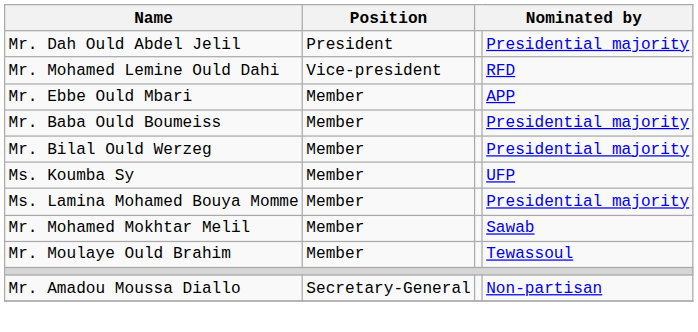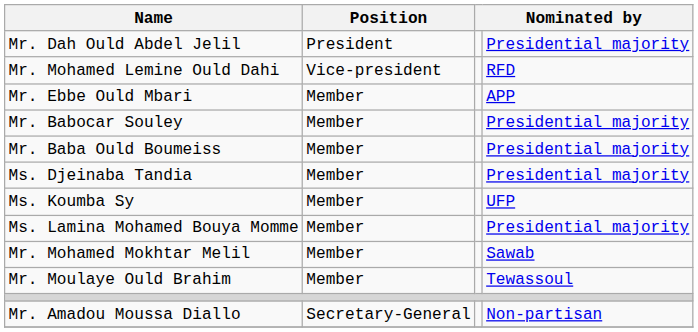+ row: (96, 123)
- row: (110, 149)
+ row: (100, 175)
